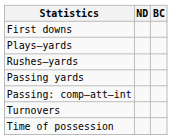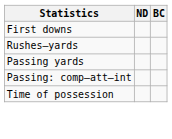- row: (39, 46)
- row: (34, 110)
